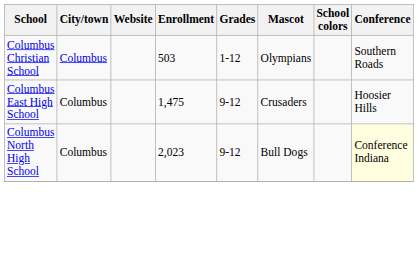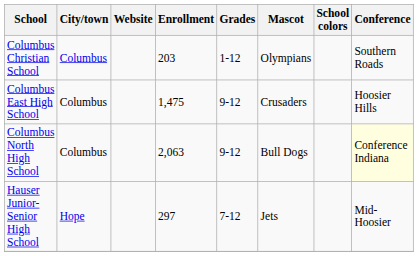(167, 57) 503 -> (167, 57) 203
(171, 152) 2,023 -> (171, 152) 2,063
+ row: (23, 216)
